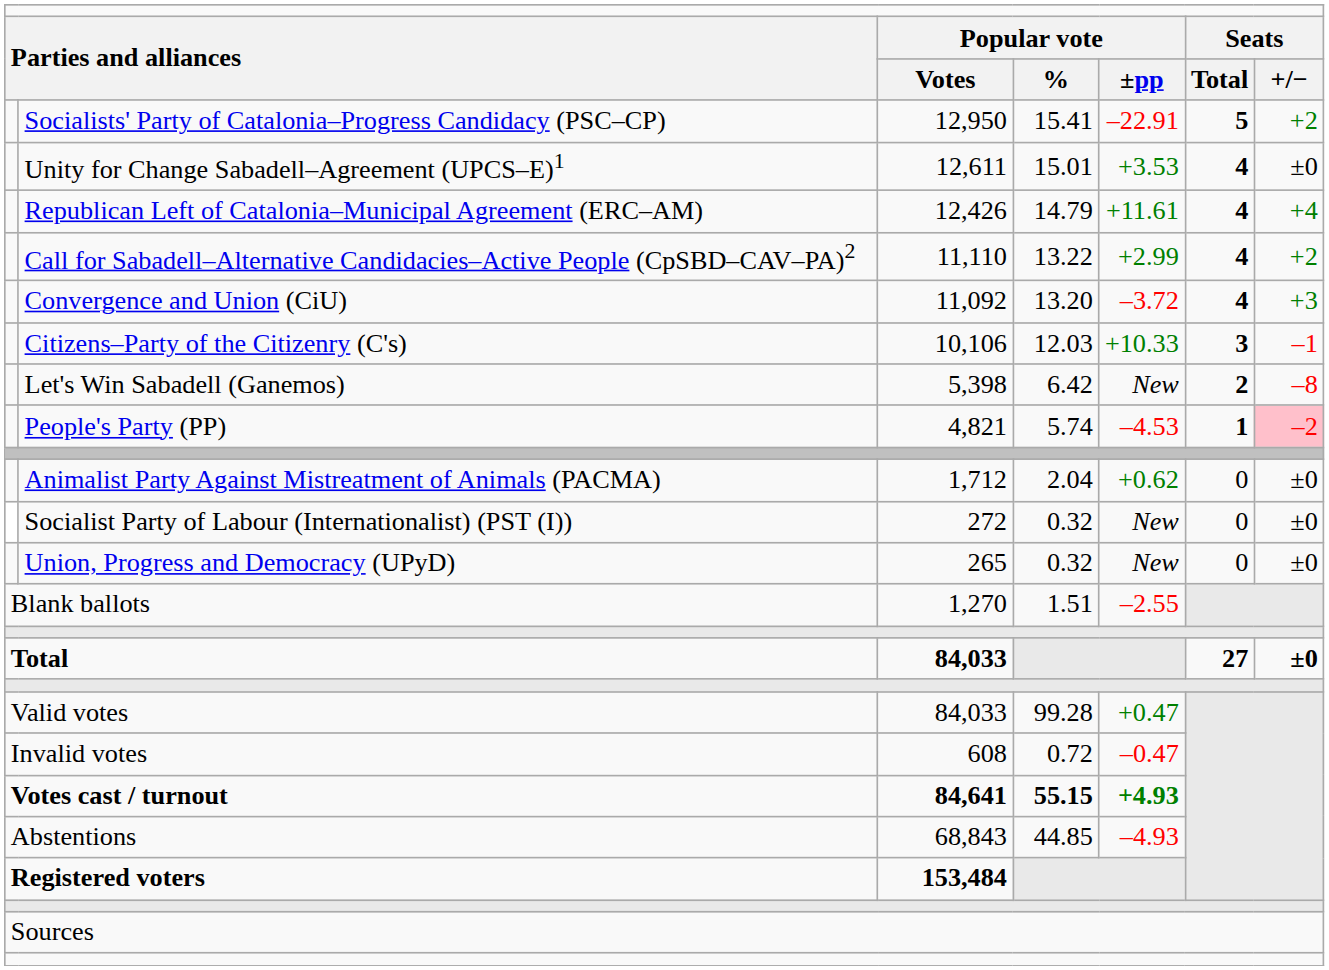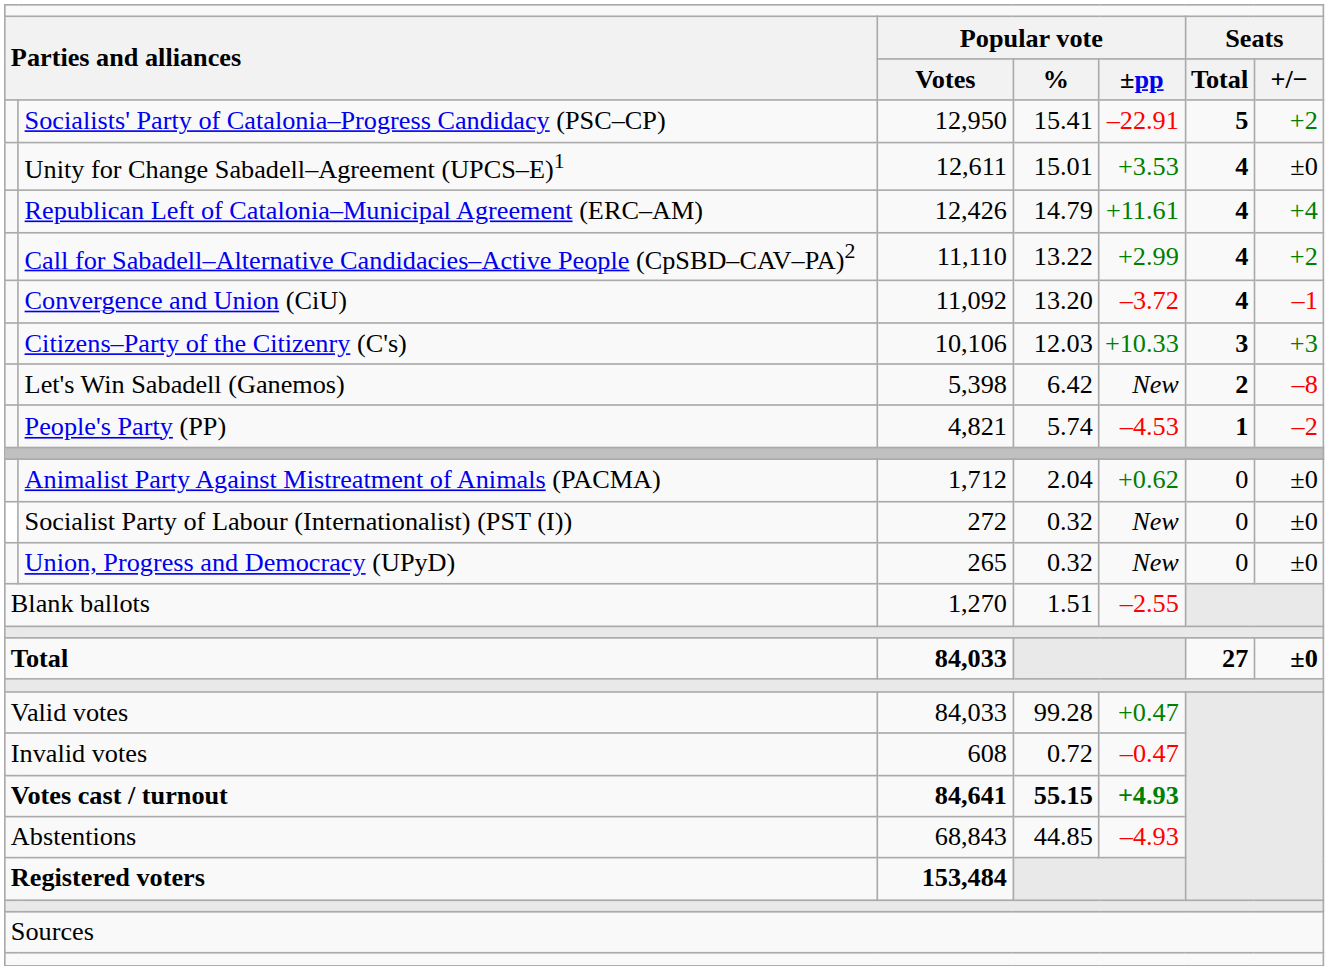(1304, 301) +3 -> (1305, 301) –1
(1305, 342) –1 -> (1304, 342) +3
(1305, 426) pink background -> (1305, 426) no background
